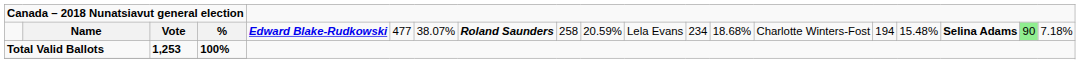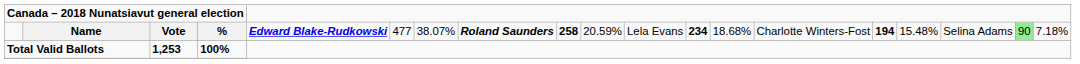(569, 31) normal -> (569, 31) bold
(698, 31) normal -> (698, 31) bold
(885, 31) normal -> (885, 31) bold
(980, 31) bold -> (978, 31) normal
